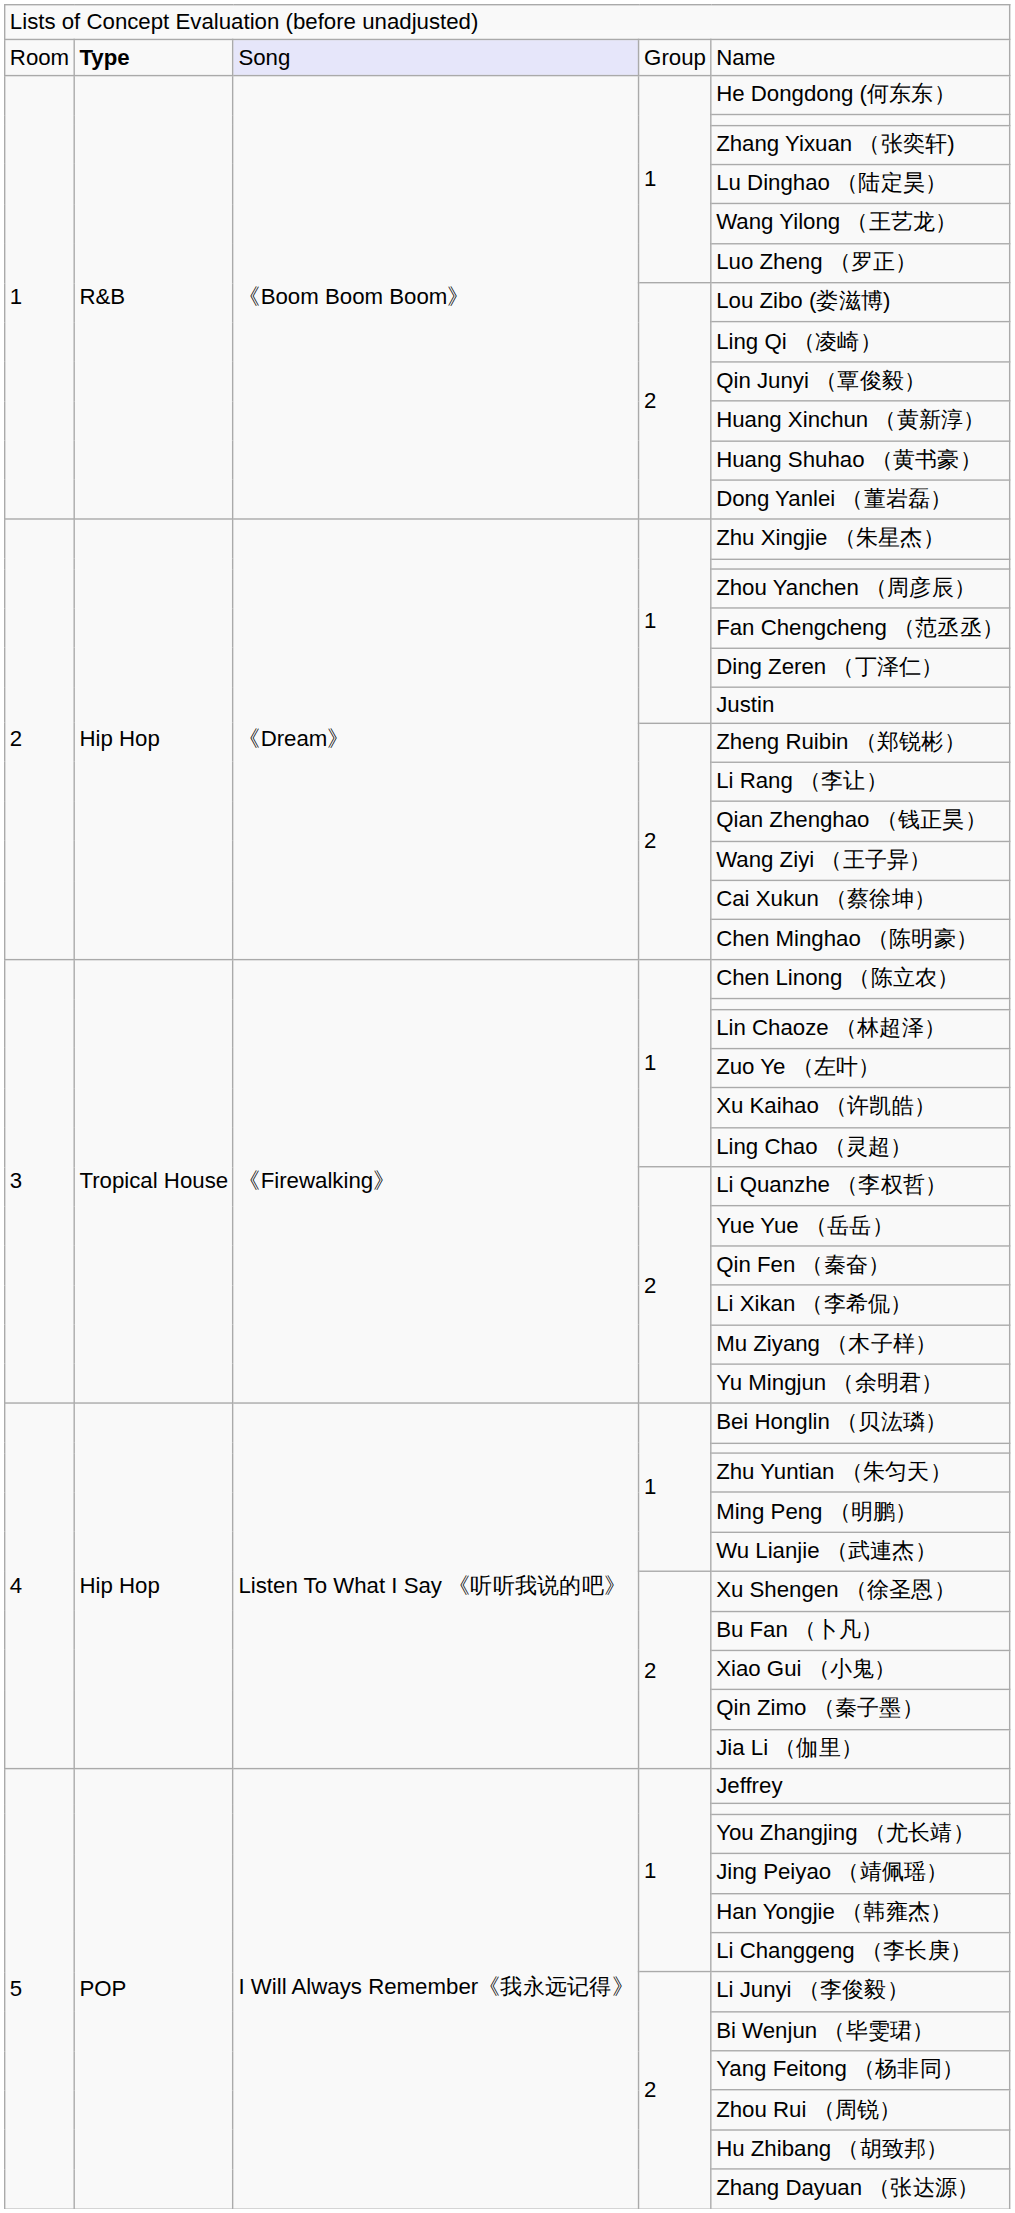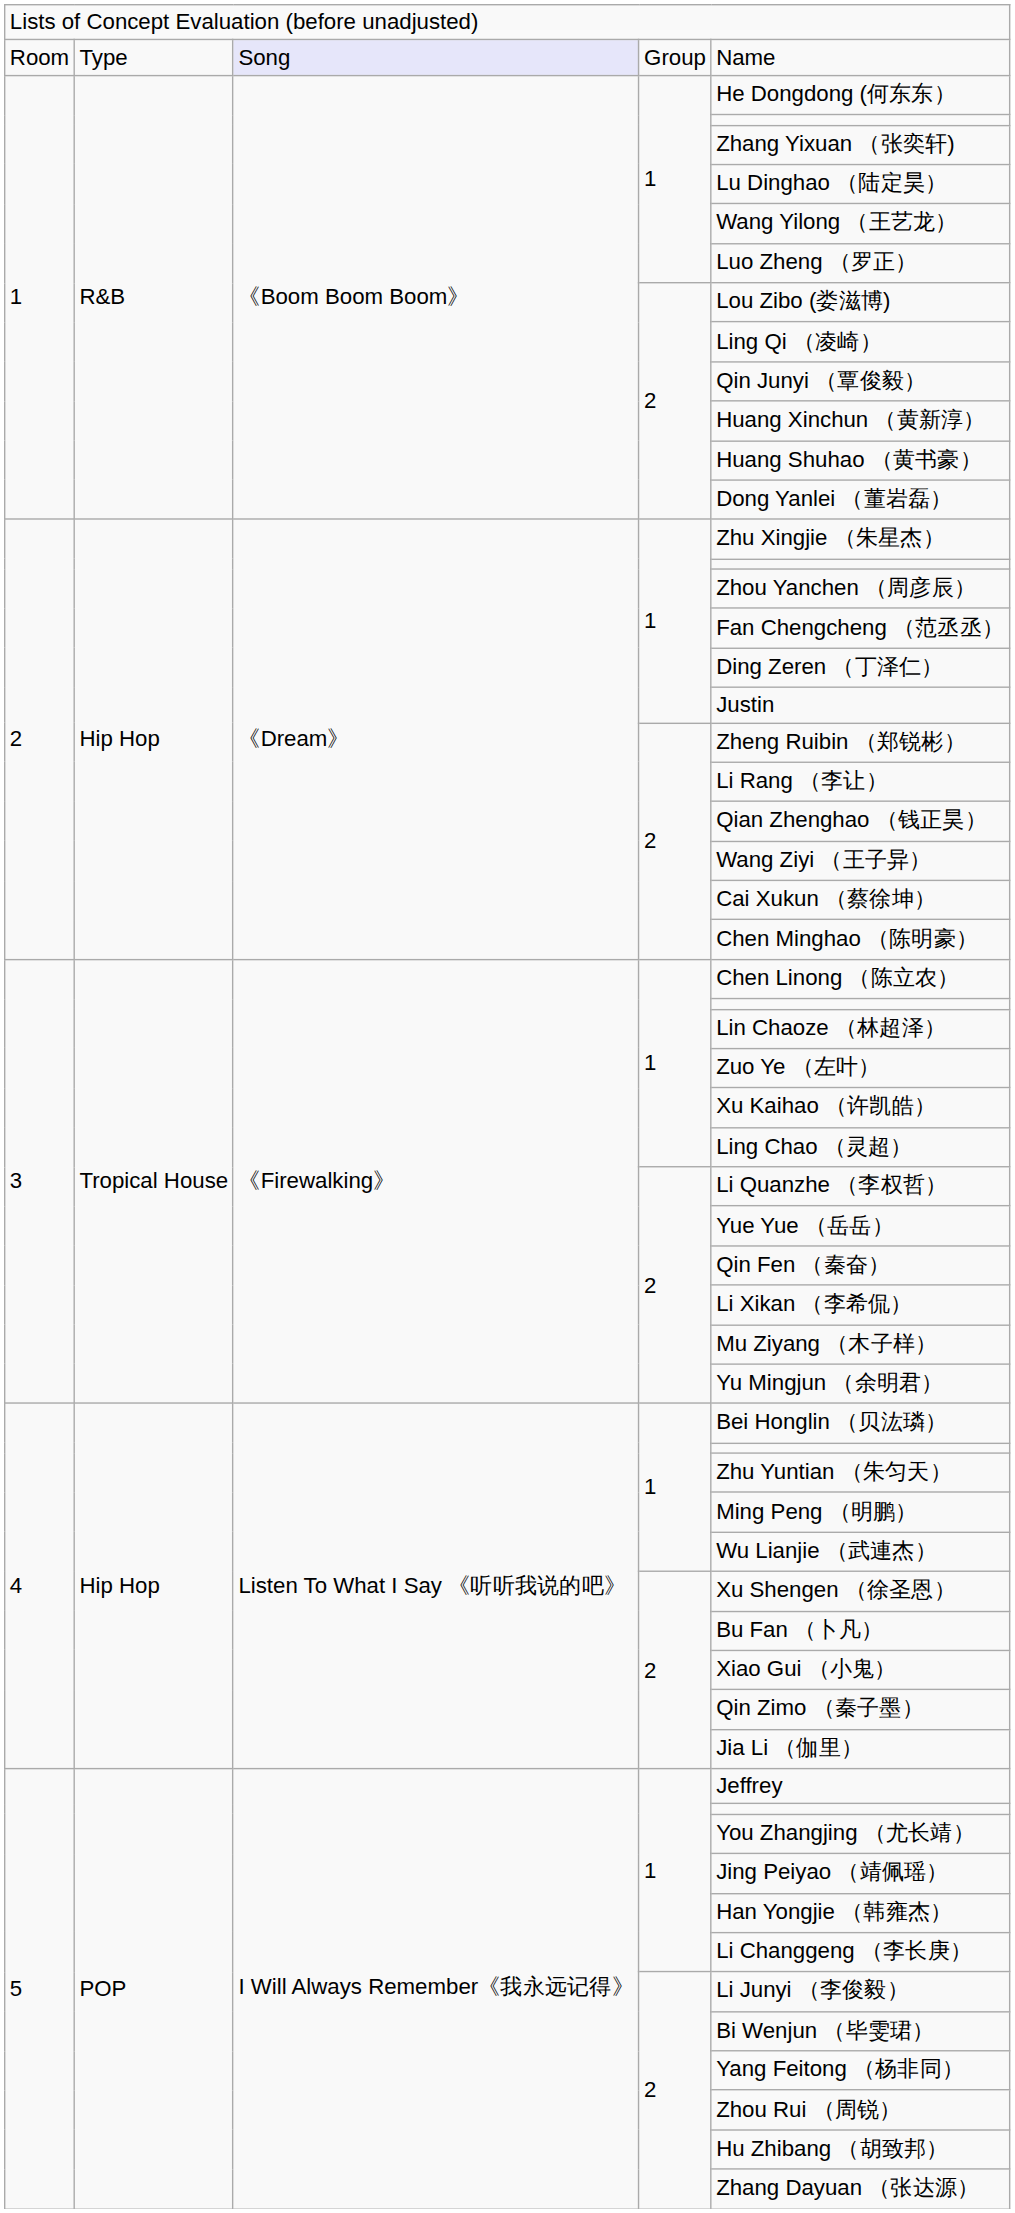(105, 57) bold -> (104, 57) normal
